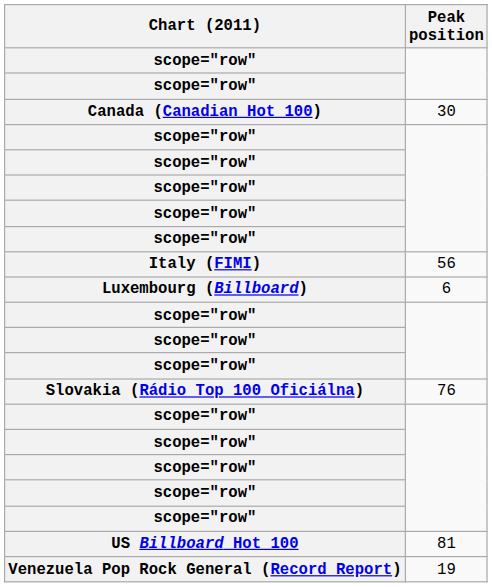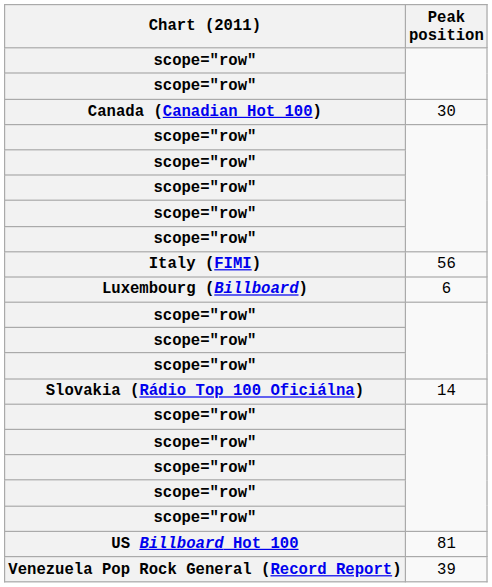(446, 391) 76 -> (446, 391) 14
(446, 569) 19 -> (446, 569) 39
